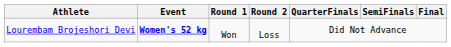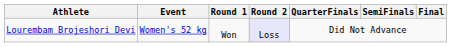(173, 30) bold -> (173, 30) normal
(269, 35) no background -> (269, 35) lavender background
